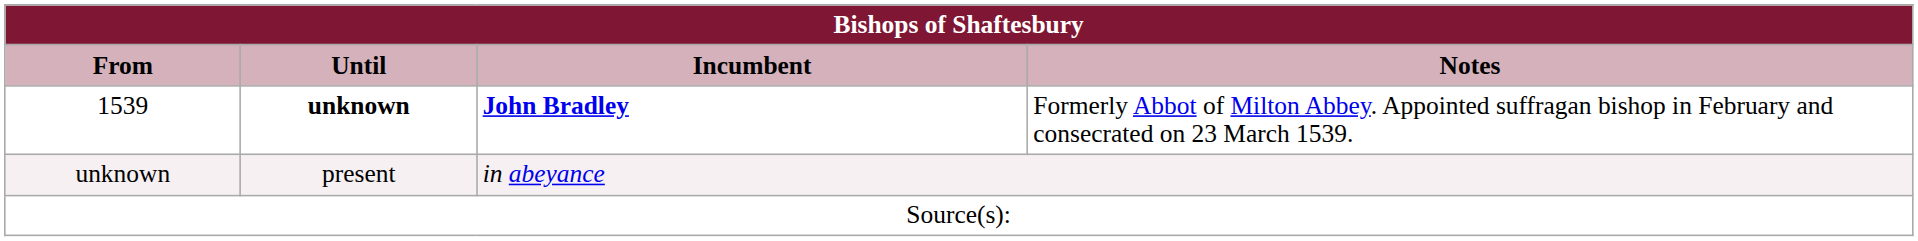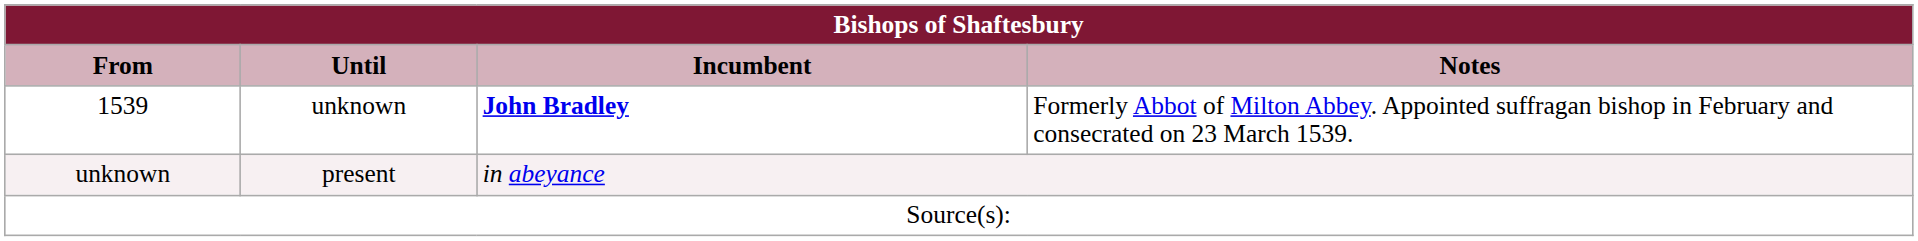(359, 105) bold -> (359, 105) normal
